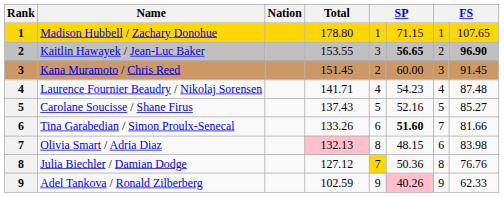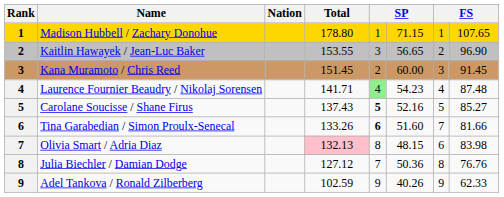(410, 51) bold -> (410, 51) normal
(474, 51) bold -> (474, 51) normal
(378, 88) no background -> (378, 88) lightgreen background
(378, 107) normal -> (378, 107) bold
(378, 126) normal -> (378, 126) bold
(410, 126) bold -> (410, 126) normal
(378, 164) gold background -> (378, 164) no background
(410, 182) pink background -> (410, 182) no background
